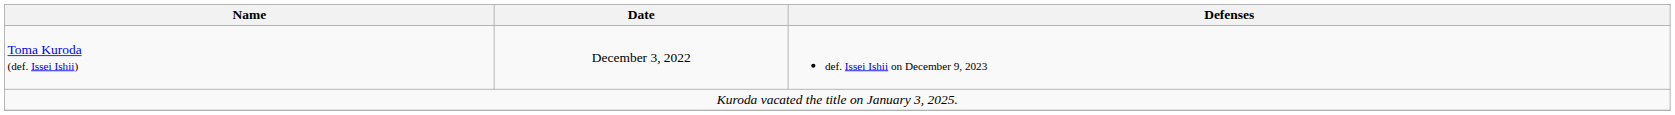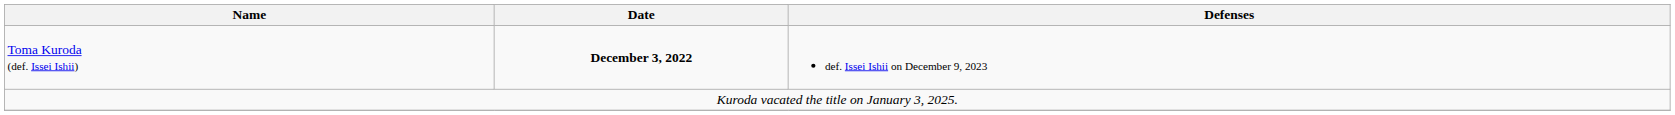(641, 57) normal -> (641, 57) bold
